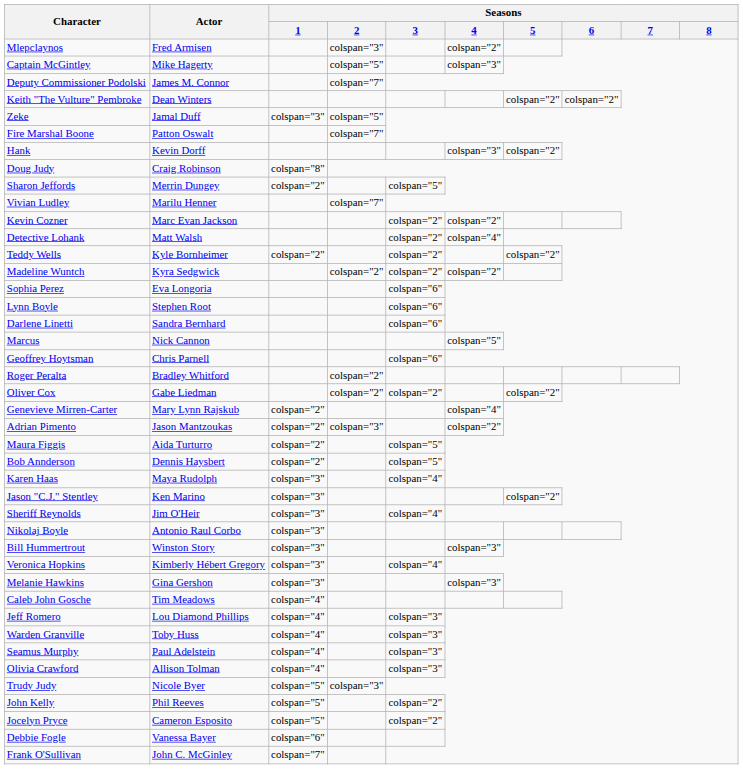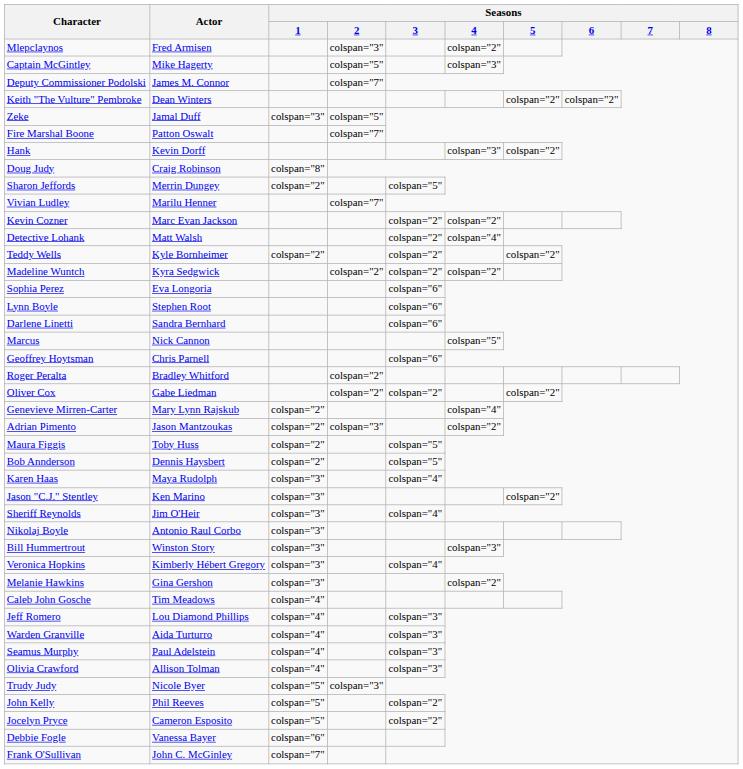(182, 444) Aida Turturro -> (175, 444) Toby Huss
(474, 582) colspan="3" -> (474, 582) colspan="2"
(175, 634) Toby Huss -> (182, 634) Aida Turturro
